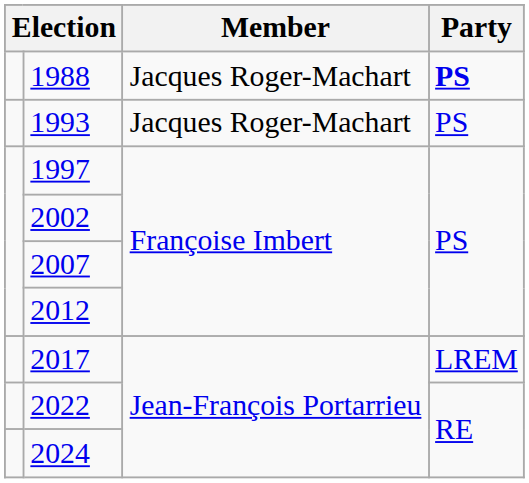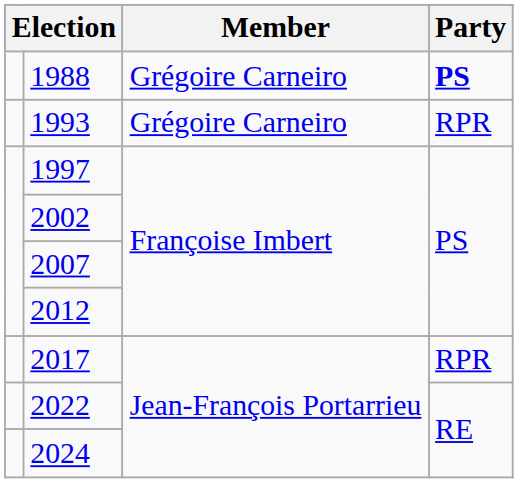(270, 75) Jacques Roger-Machart -> (238, 75) Grégoire Carneiro
(270, 122) Jacques Roger-Machart -> (238, 122) Grégoire Carneiro
(452, 122) PS -> (463, 122) RPR
(476, 358) LREM -> (463, 358) RPR
